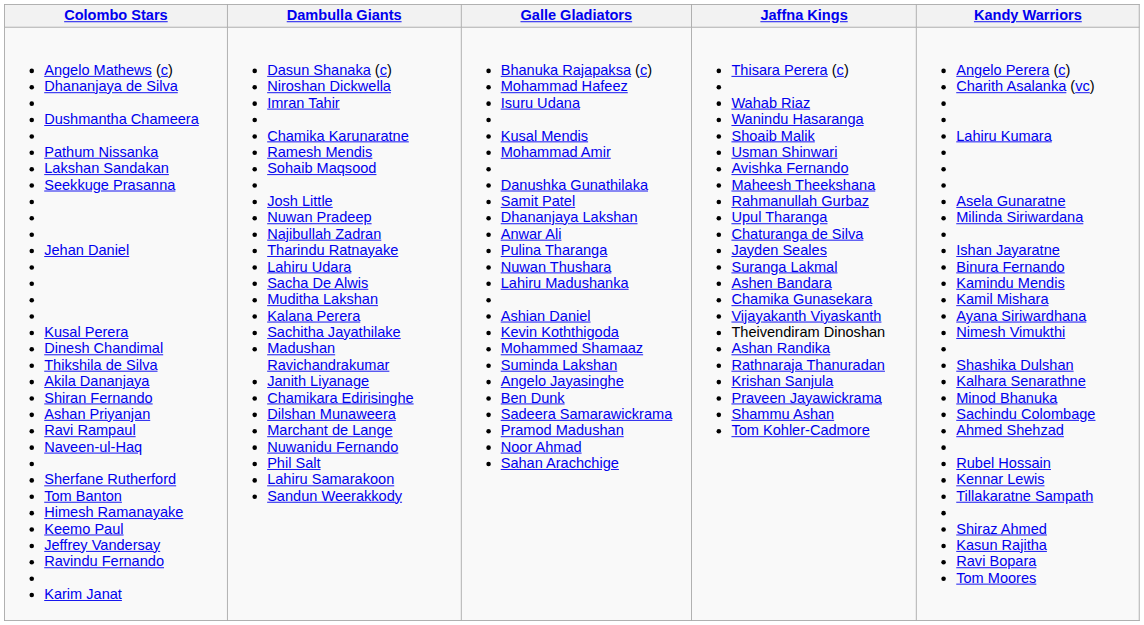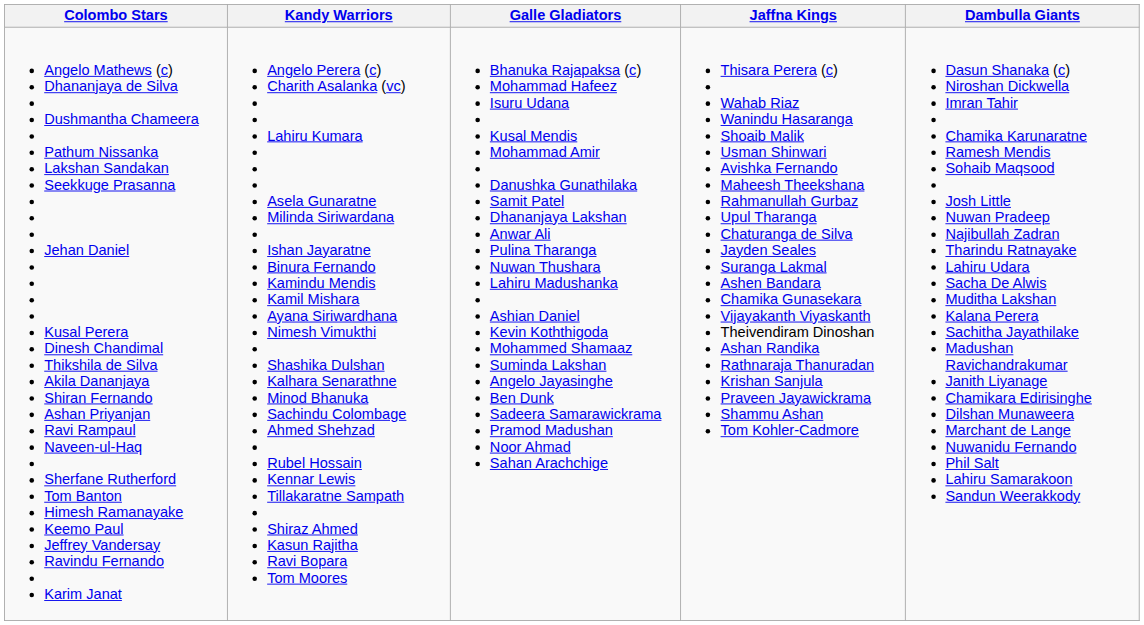columns swapped: (344, 16) <-> (1028, 16)
